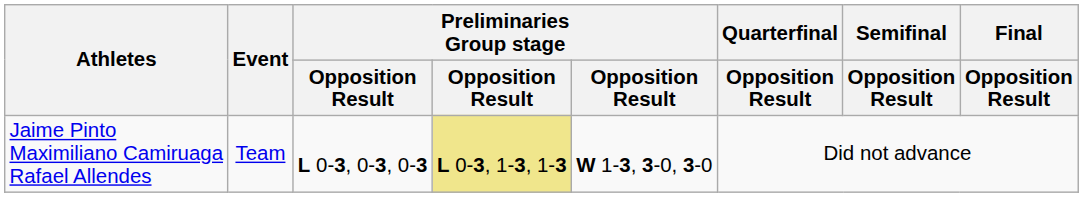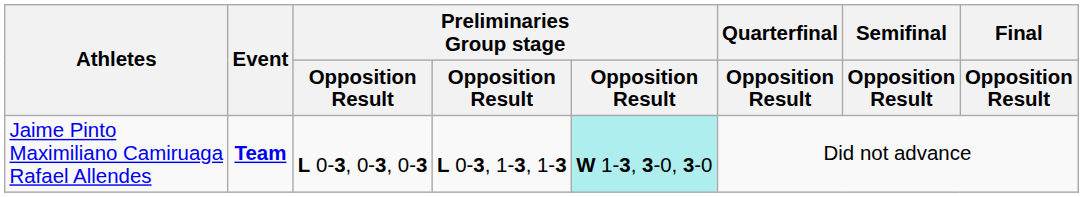(260, 154) normal -> (260, 154) bold
(502, 165) khaki background -> (502, 165) no background
(644, 165) no background -> (644, 165) paleturquoise background
